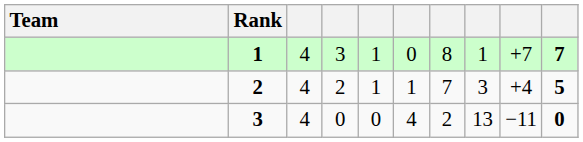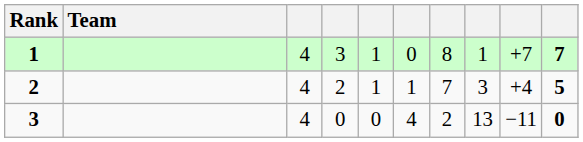columns swapped: (258, 20) <-> (34, 20)
